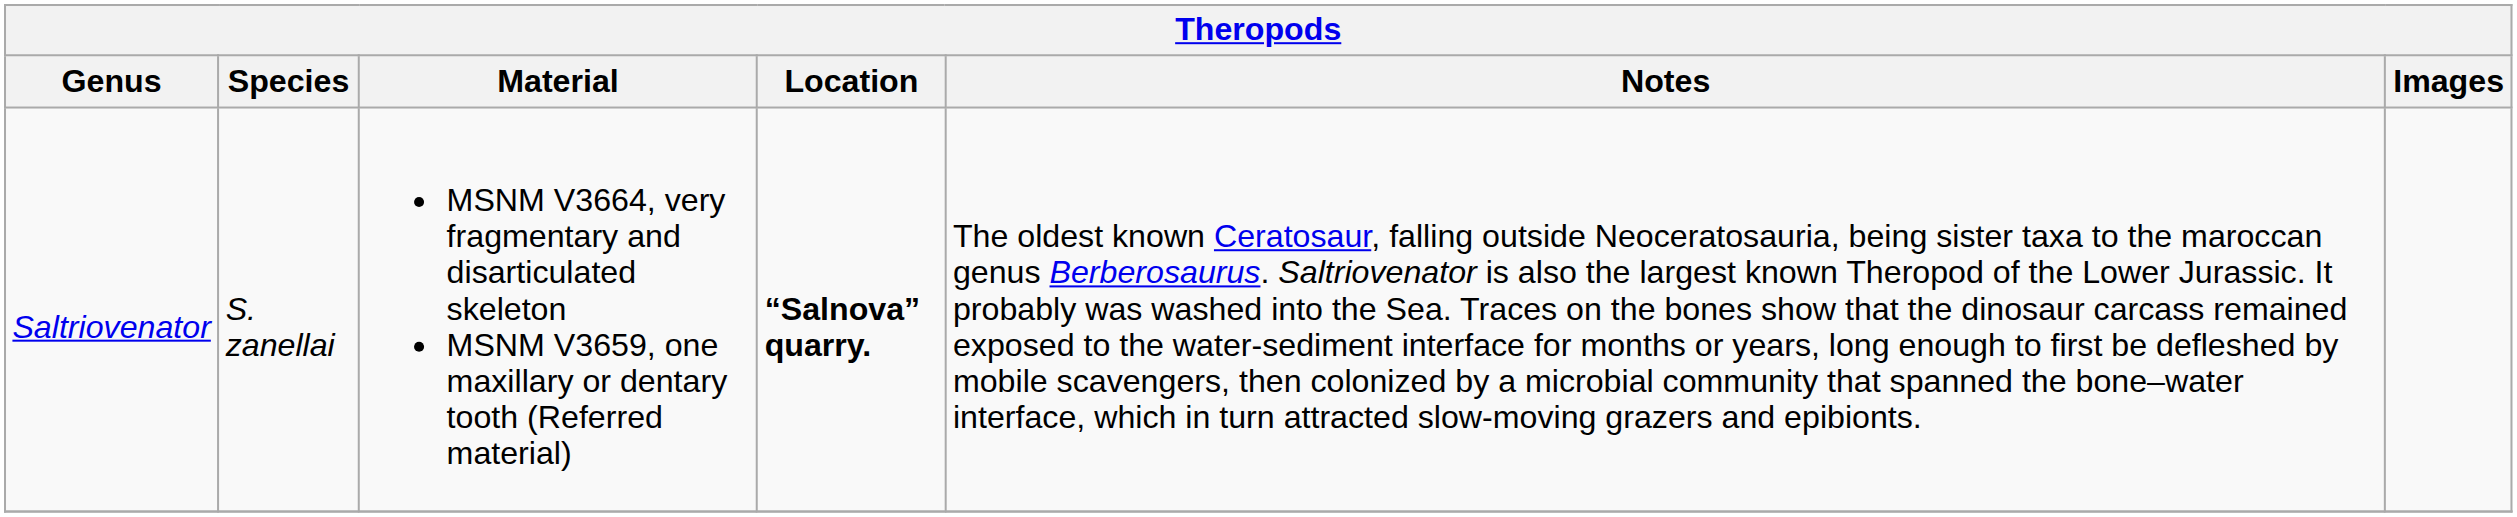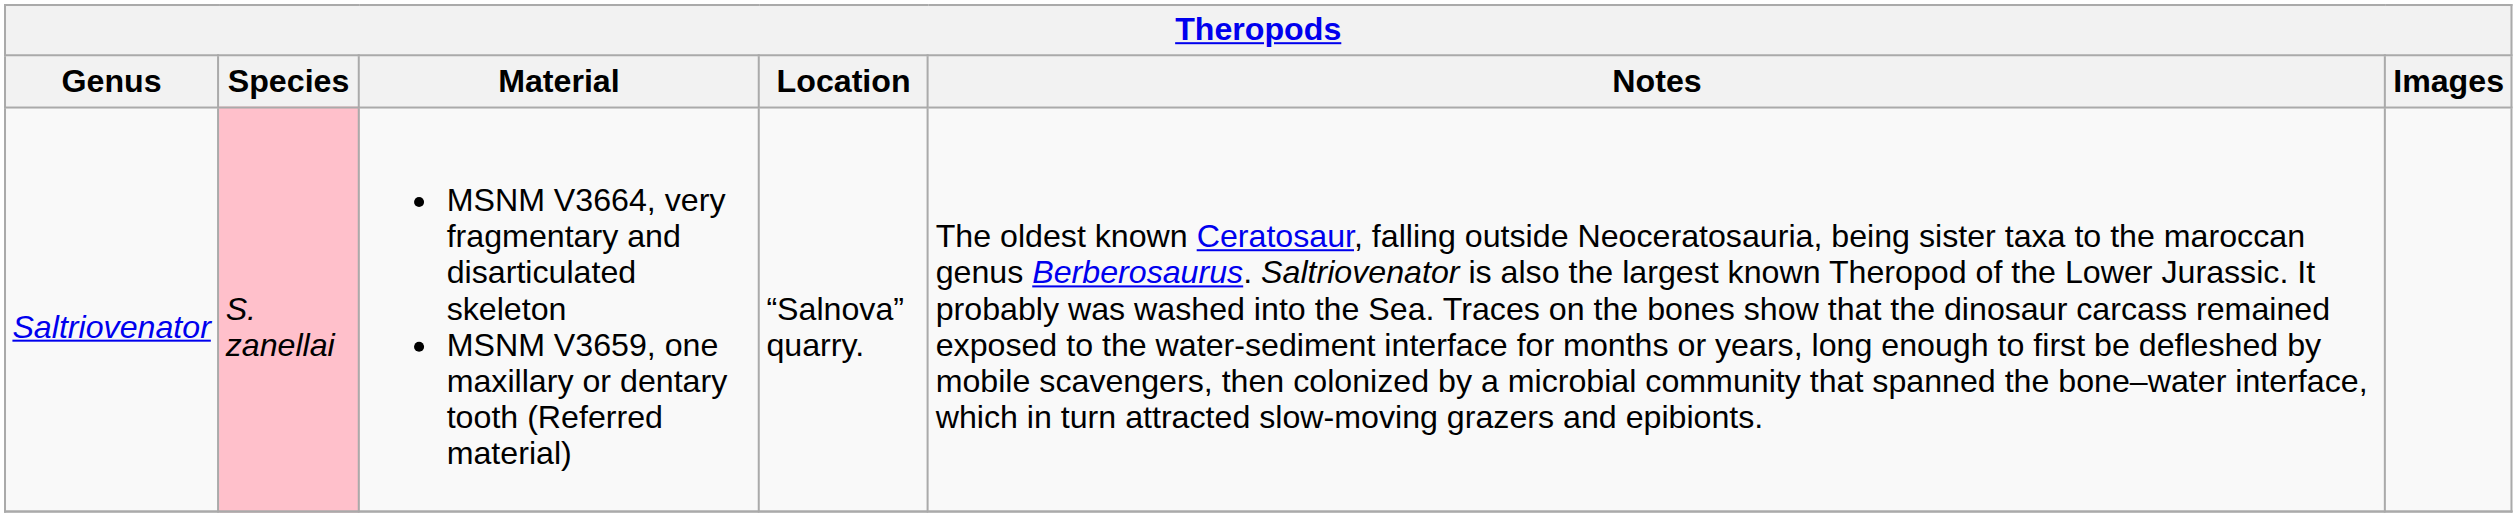(280, 326) no background -> (280, 326) pink background
(842, 326) bold -> (835, 326) normal
